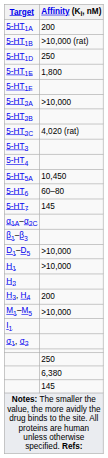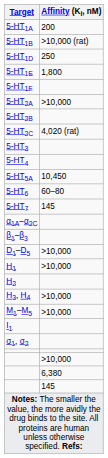(48, 296) 200 -> (56, 296) >10,000
(48, 359) 250 -> (56, 359) >10,000
